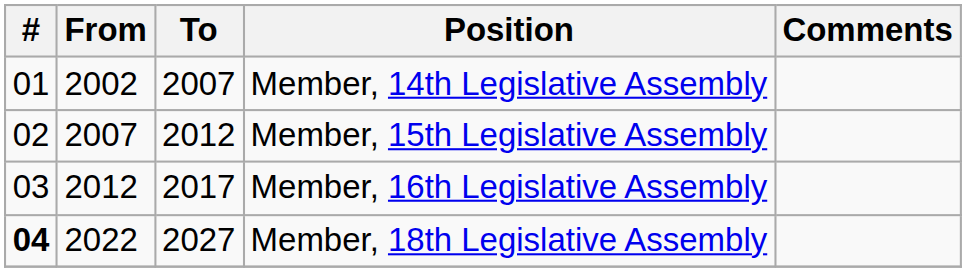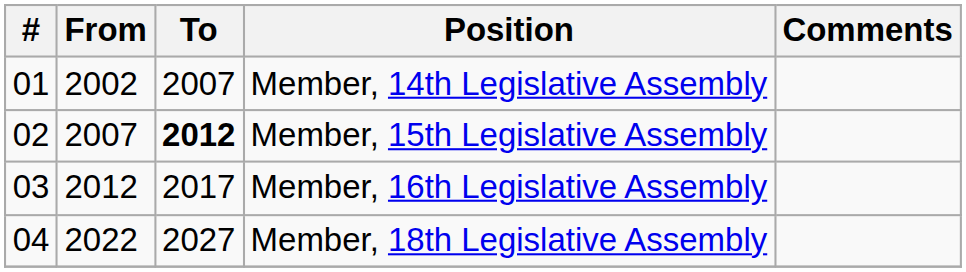(199, 135) normal -> (199, 135) bold
(31, 239) bold -> (31, 239) normal
